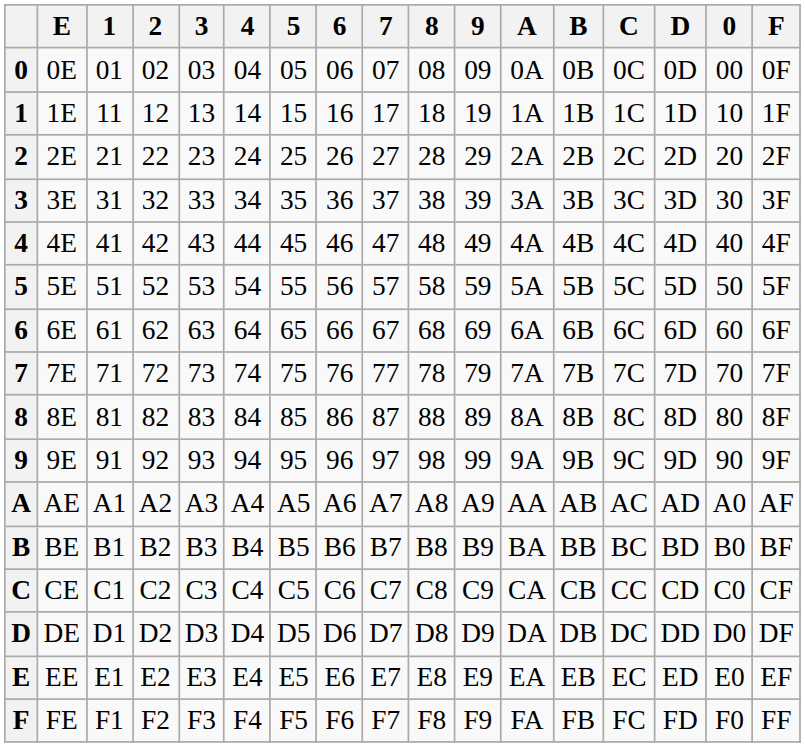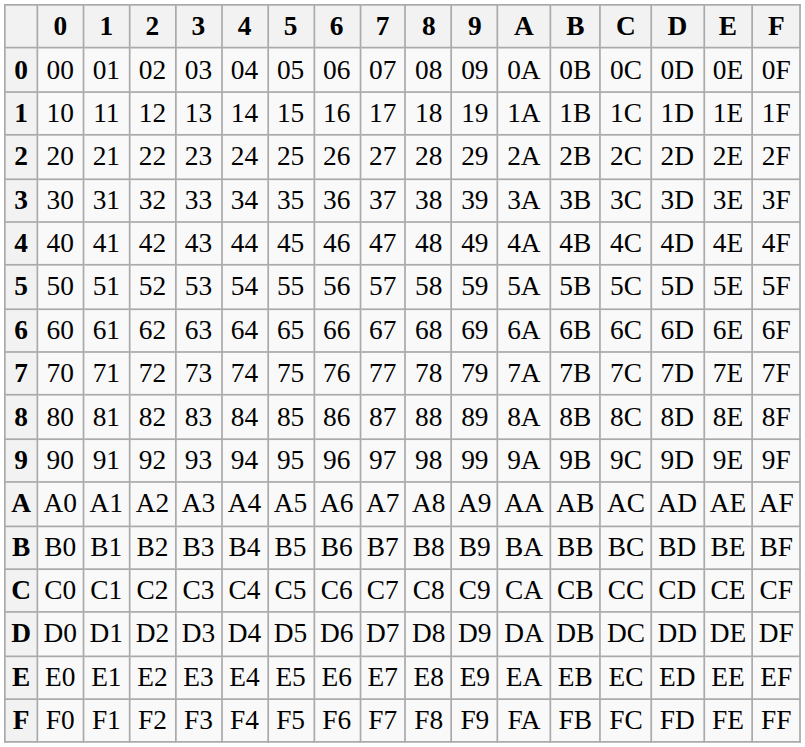columns swapped: (729, 26) <-> (62, 26)
